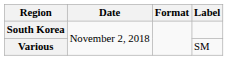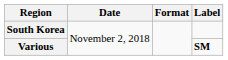(202, 47) normal -> (202, 47) bold
